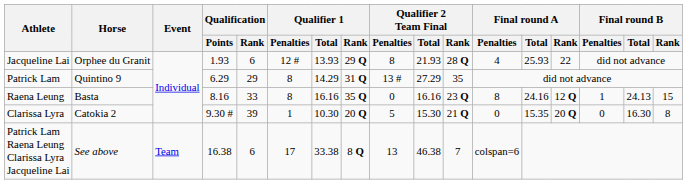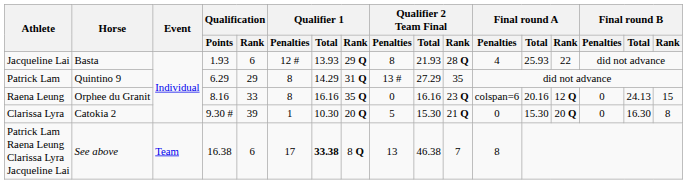(112, 61) Orphee du Granit -> (87, 61) Basta
(87, 96) Basta -> (112, 96) Orphee du Granit
(497, 96) 8 -> (497, 96) colspan=6
(536, 96) 24.16 -> (536, 96) 20.16
(602, 96) 1 -> (602, 96) 0
(536, 114) 15.35 -> (536, 114) 15.30
(327, 151) normal -> (327, 151) bold
(497, 151) colspan=6 -> (497, 151) 8
